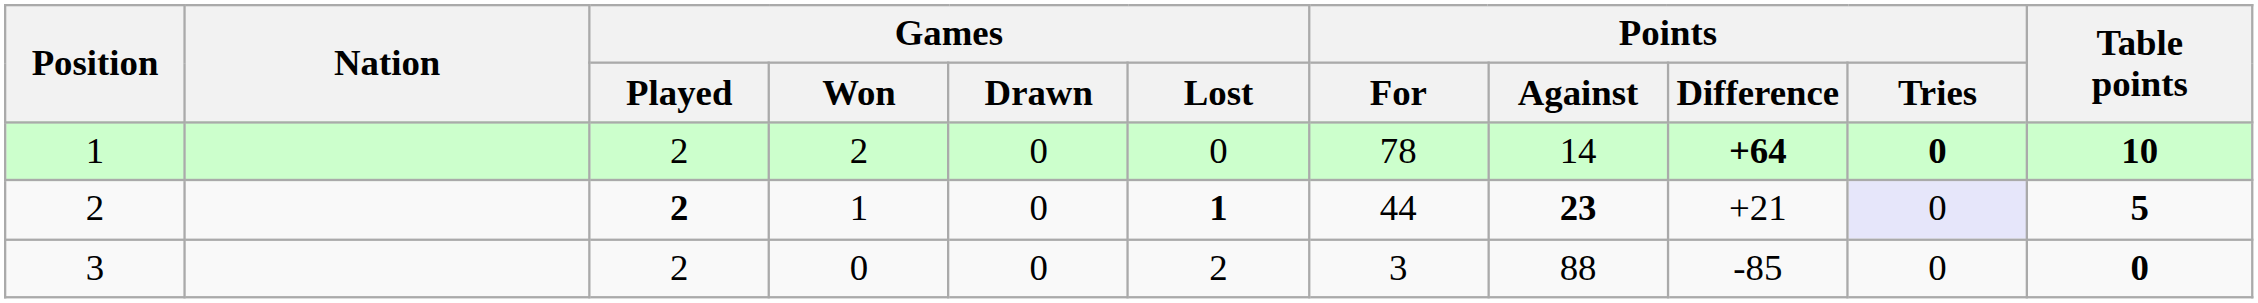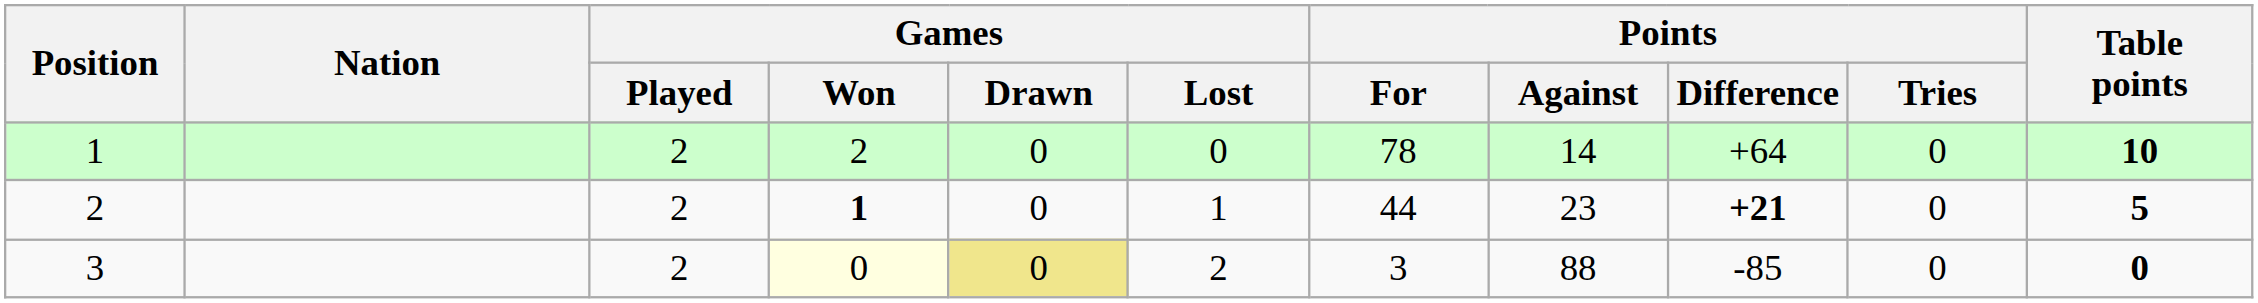(1758, 150) bold -> (1758, 150) normal
(1938, 150) bold -> (1938, 150) normal
(679, 208) bold -> (679, 208) normal
(859, 208) normal -> (859, 208) bold
(1219, 208) bold -> (1219, 208) normal
(1578, 208) bold -> (1578, 208) normal
(1758, 208) normal -> (1758, 208) bold
(1938, 208) lavender background -> (1938, 208) no background
(859, 267) no background -> (859, 267) lightyellow background
(1039, 267) no background -> (1039, 267) khaki background
